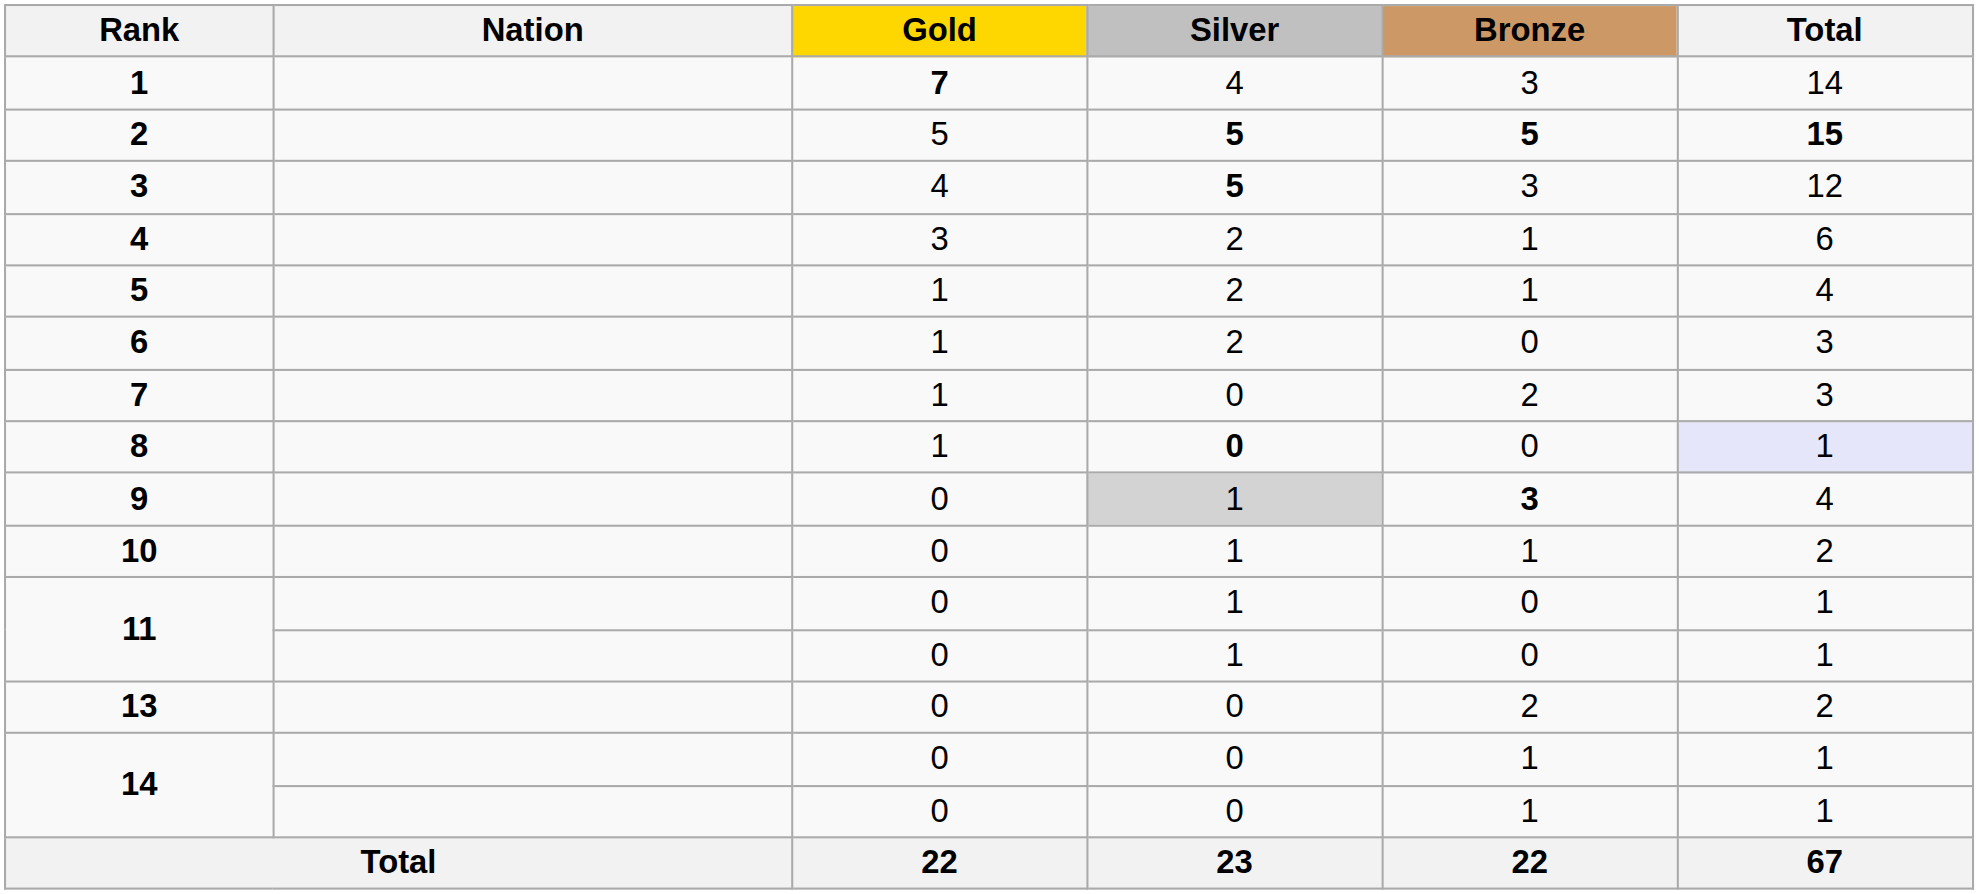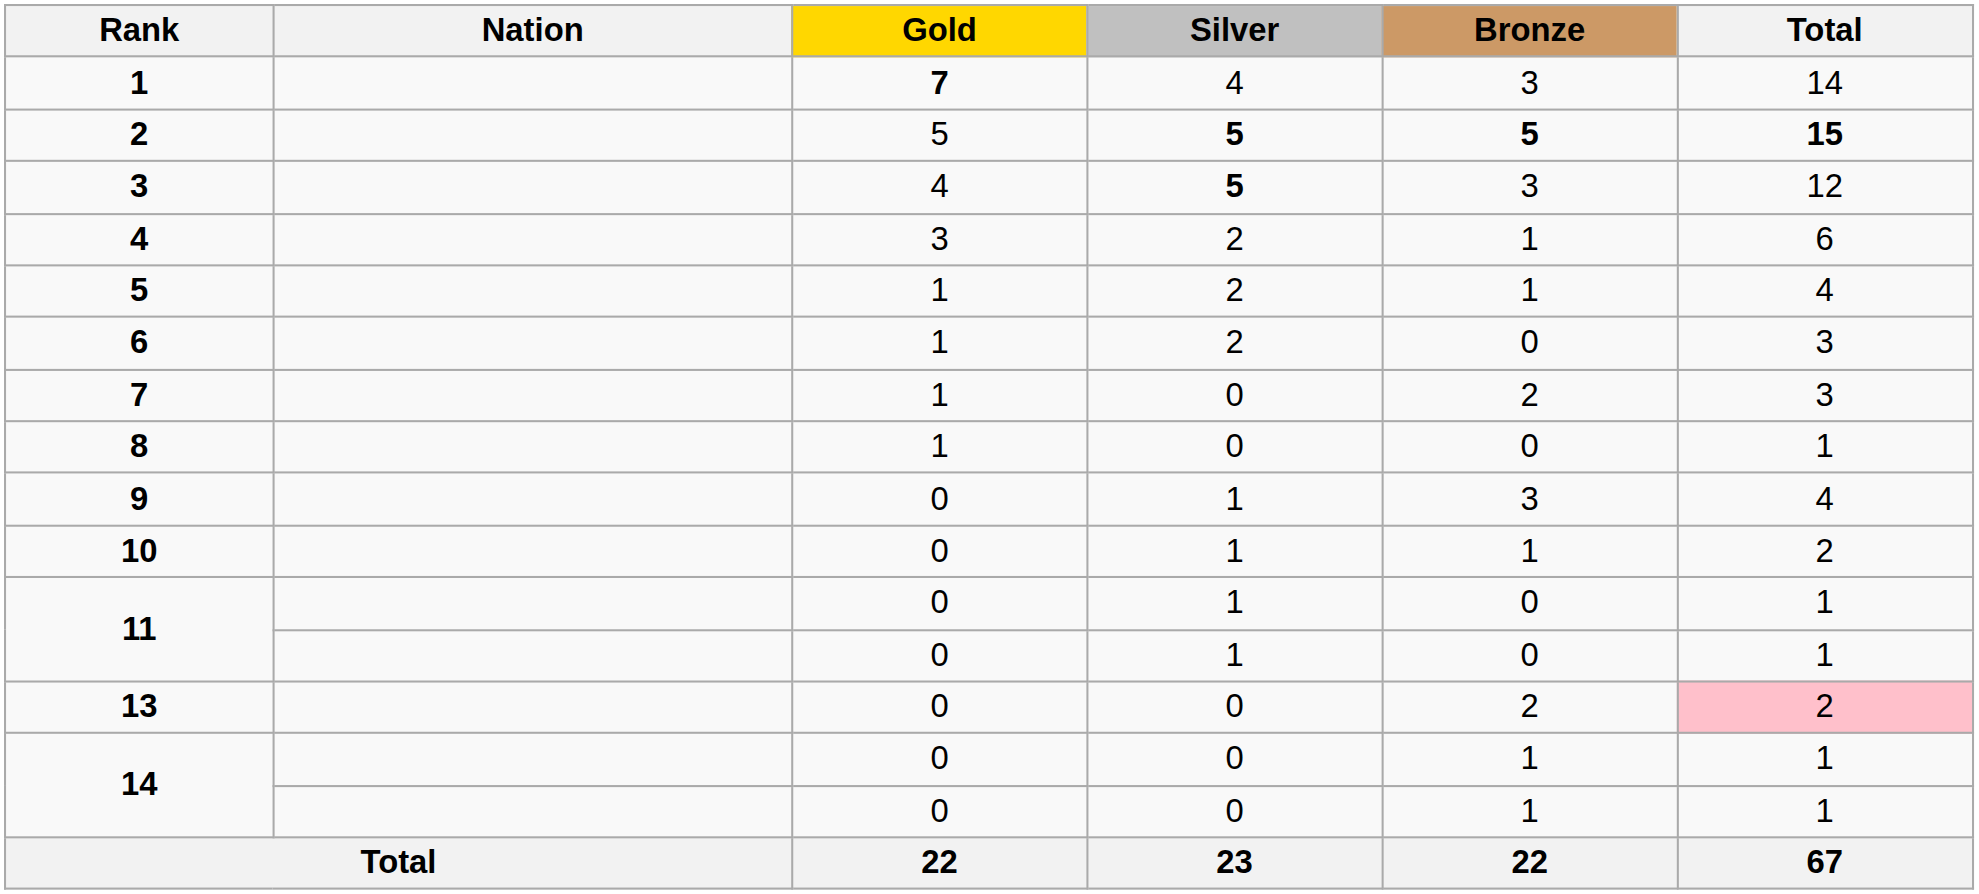(1235, 446) bold -> (1235, 446) normal
(1825, 446) lavender background -> (1825, 446) no background
(1235, 498) lightgrey background -> (1235, 498) no background
(1530, 498) bold -> (1530, 498) normal
(1825, 706) no background -> (1825, 706) pink background
